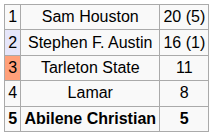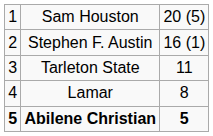(13, 42) lavender background -> (13, 42) no background
(13, 67) lightsalmon background -> (13, 67) no background
